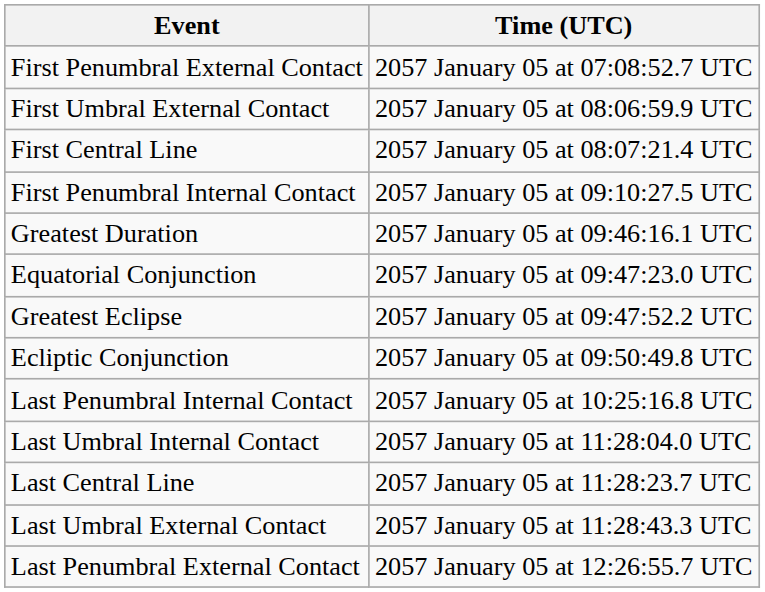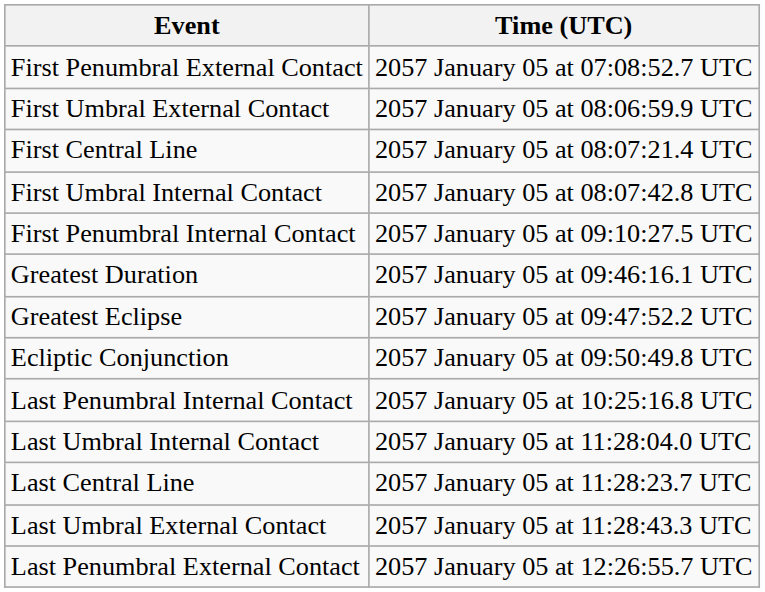+ row: (166, 191)
- row: (134, 274)
